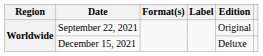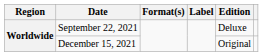(235, 28) Original -> (232, 28) Deluxe
(232, 43) Deluxe -> (235, 43) Original
